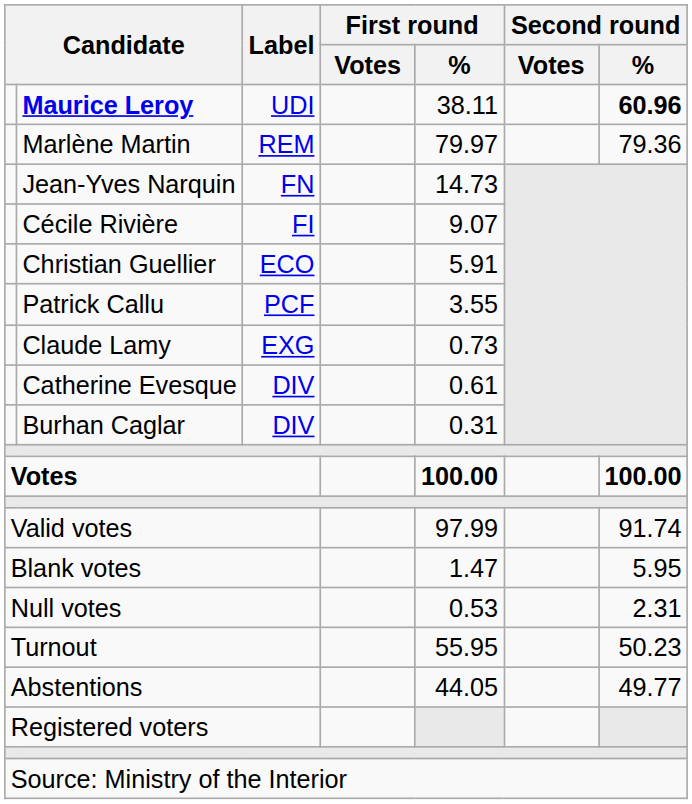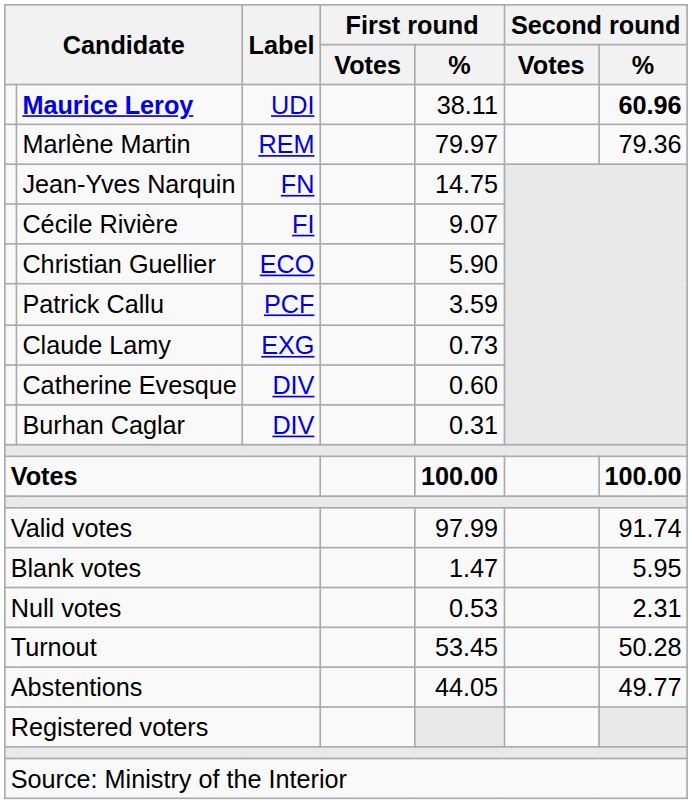(466, 185) 14.73 -> (466, 185) 14.75
(473, 265) 5.91 -> (473, 265) 5.90
(473, 305) 3.55 -> (473, 305) 3.59
(473, 384) 0.61 -> (473, 384) 0.60
(466, 648) 55.95 -> (466, 648) 53.45
(650, 648) 50.23 -> (650, 648) 50.28
